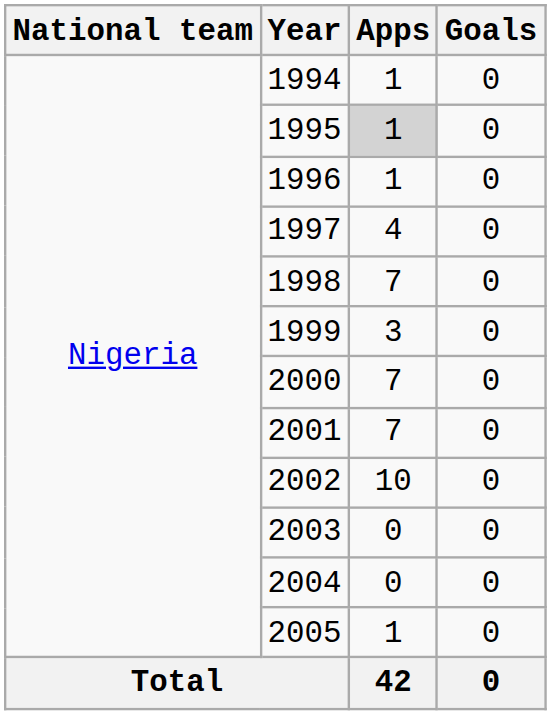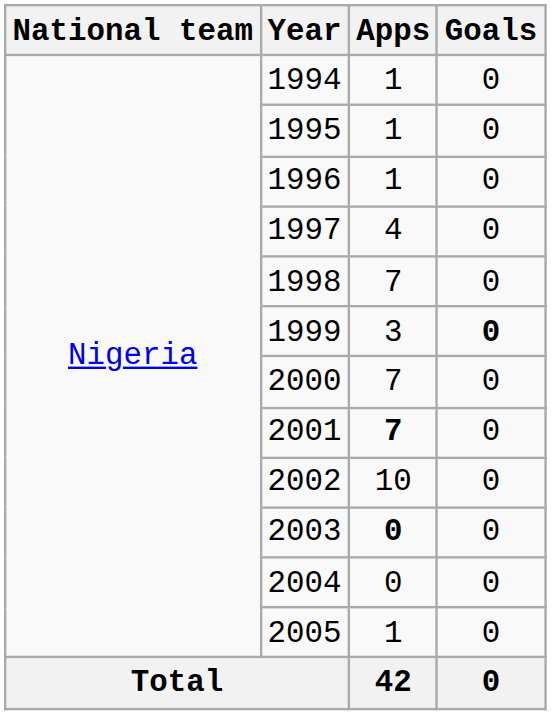(393, 131) lightgrey background -> (393, 131) no background
(491, 332) normal -> (491, 332) bold
(393, 432) normal -> (393, 432) bold
(393, 532) normal -> (393, 532) bold
